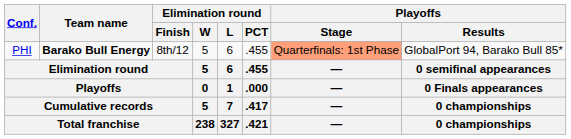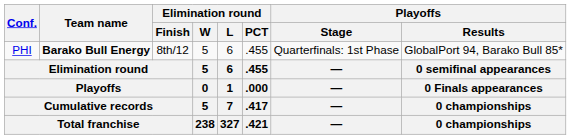(336, 50) lightsalmon background -> (336, 50) no background
